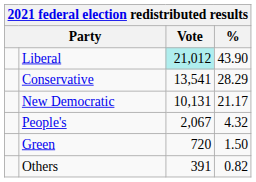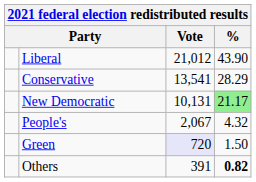(192, 58) paleturquoise background -> (192, 58) no background
(233, 101) no background -> (233, 101) lightgreen background
(201, 144) no background -> (201, 144) lavender background
(236, 166) normal -> (236, 166) bold
